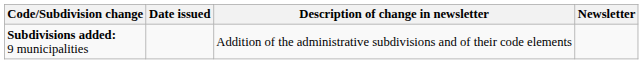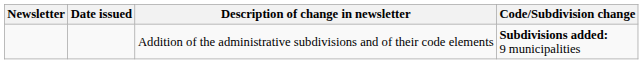columns swapped: (607, 14) <-> (75, 14)
